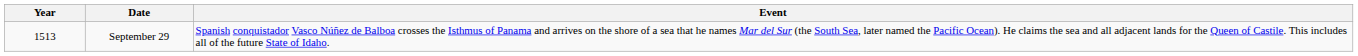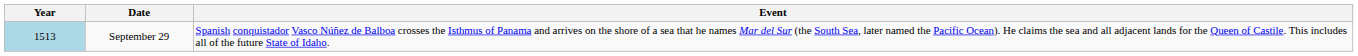(45, 36) no background -> (45, 36) lightblue background
